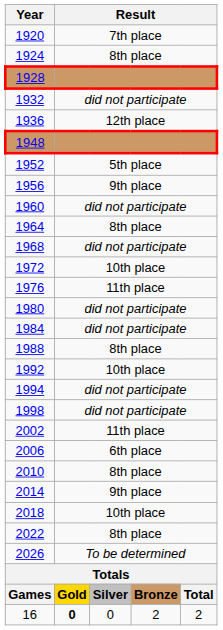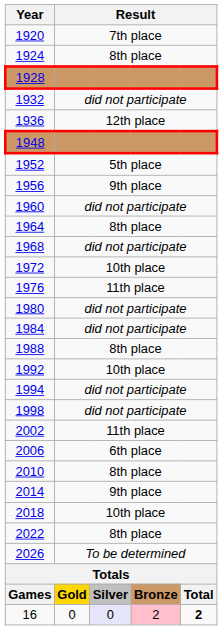(72, 615) bold -> (72, 615) normal
(110, 615) no background -> (110, 615) lavender background
(156, 615) no background -> (156, 615) pink background
(199, 615) normal -> (199, 615) bold
